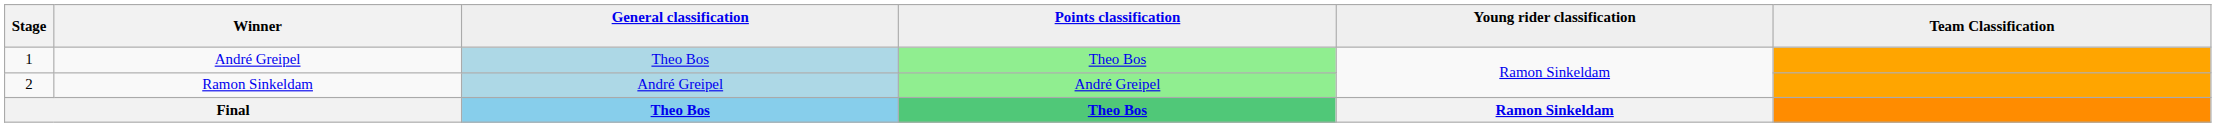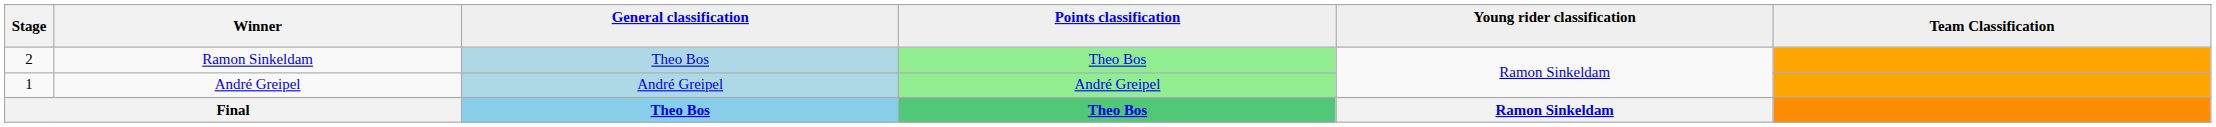(29, 60) 1 -> (29, 60) 2
(258, 60) André Greipel -> (258, 60) Ramon Sinkeldam
(29, 85) 2 -> (29, 85) 1
(258, 85) Ramon Sinkeldam -> (258, 85) André Greipel
